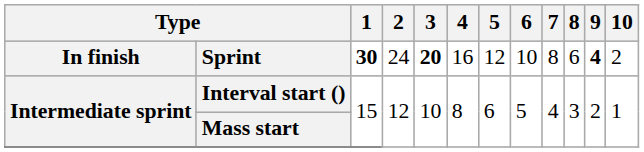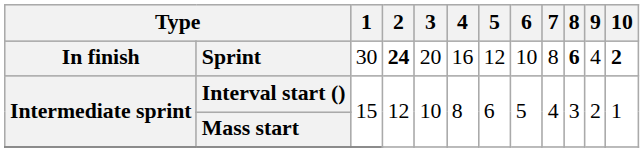(367, 57) bold -> (367, 57) normal
(399, 57) normal -> (399, 57) bold
(431, 57) bold -> (431, 57) normal
(574, 57) normal -> (574, 57) bold
(595, 57) bold -> (595, 57) normal
(616, 57) normal -> (616, 57) bold
